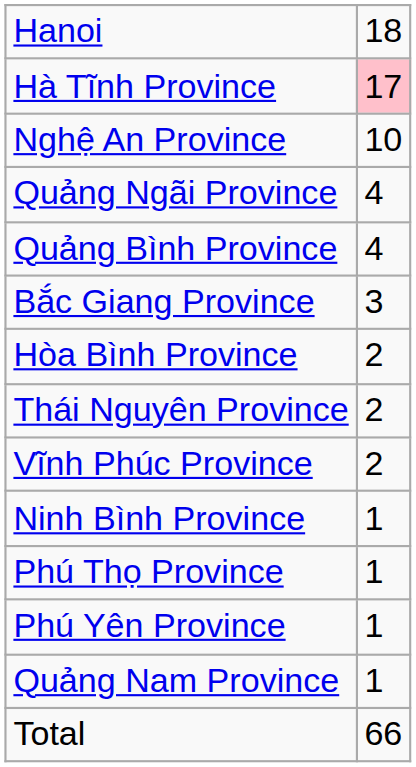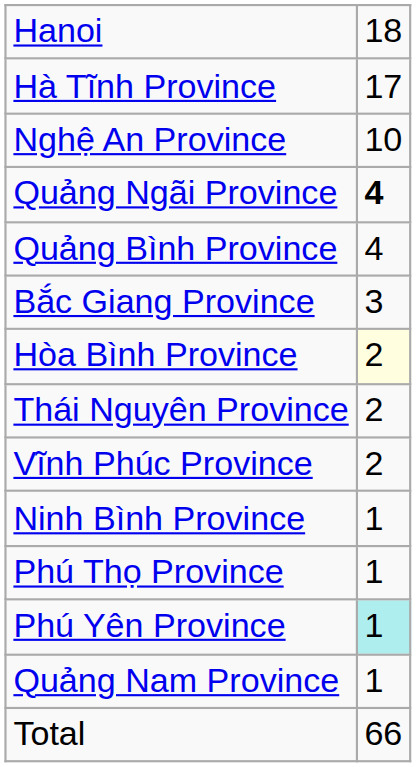(383, 85) pink background -> (383, 85) no background
(374, 193) normal -> (374, 193) bold
(374, 355) no background -> (374, 355) lightyellow background
(374, 626) no background -> (374, 626) paleturquoise background
